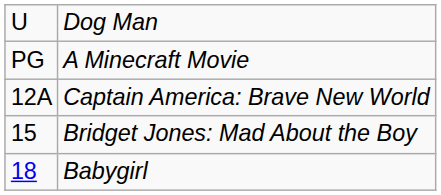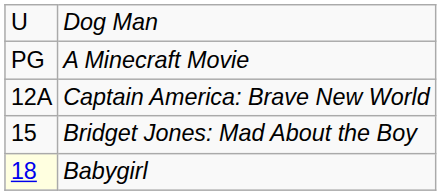(24, 171) no background -> (24, 171) lightyellow background
